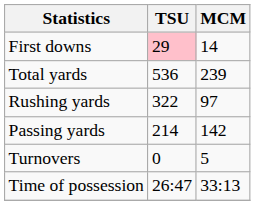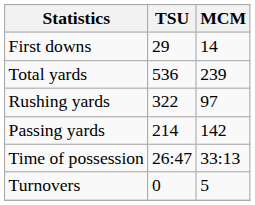(161, 46) pink background -> (161, 46) no background
rows swapped: (44, 158) <-> (76, 185)
